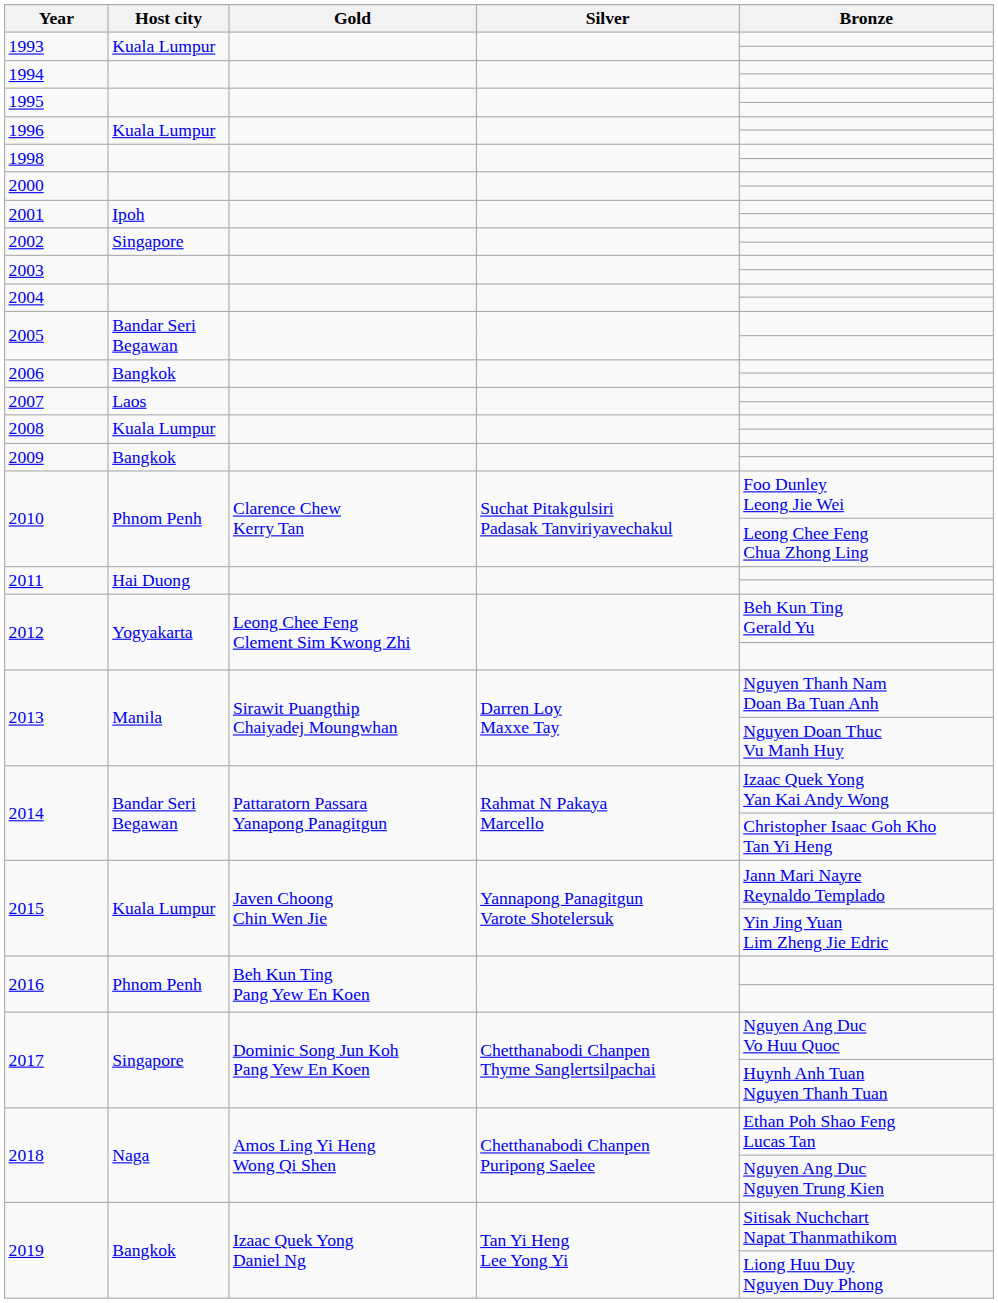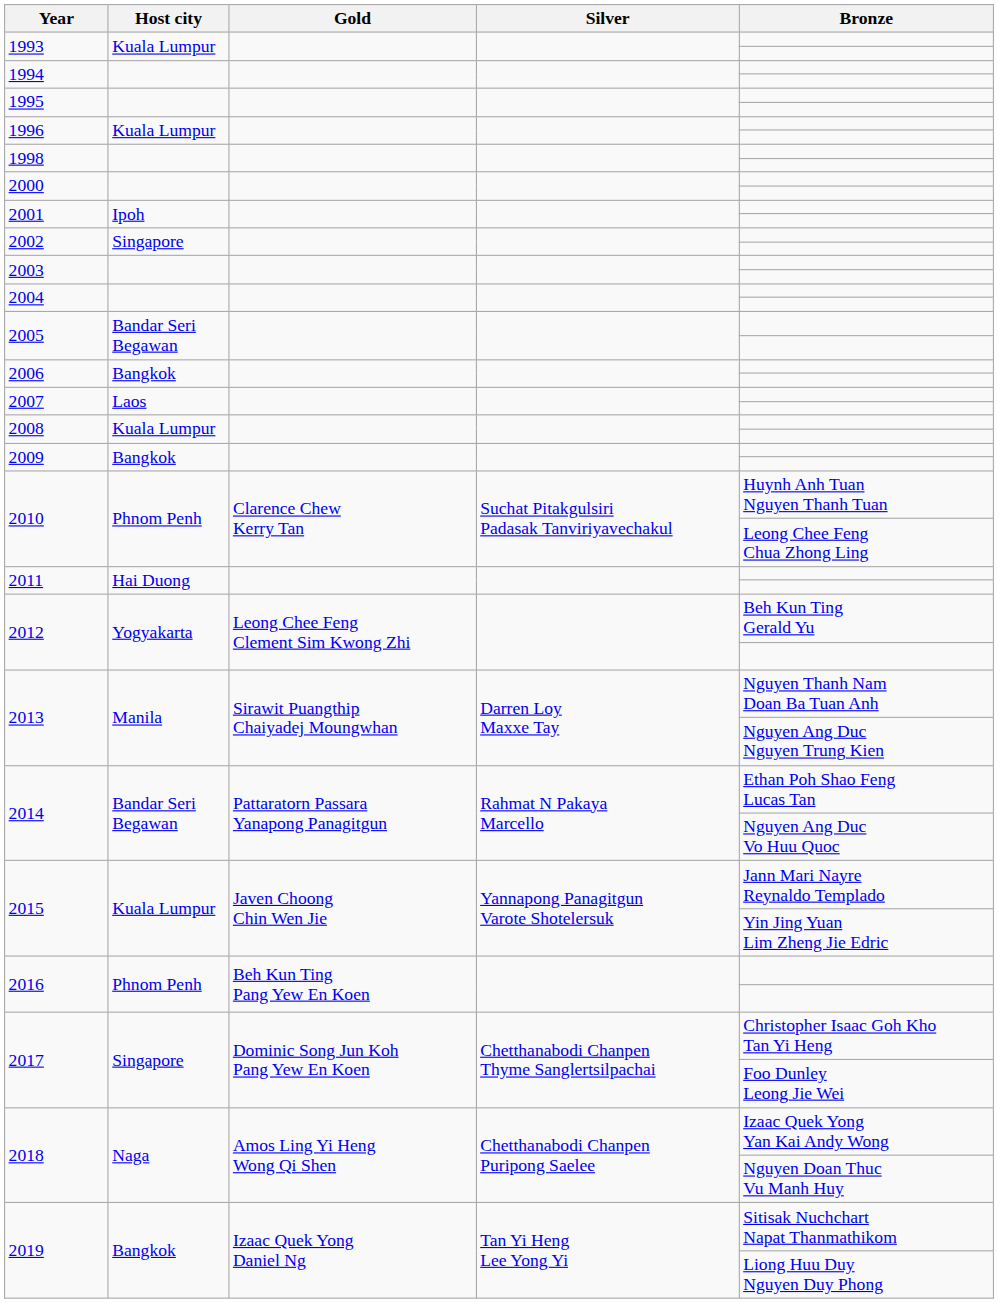(794, 494) Foo Dunley Leong Jie Wei -> (815, 494) Huynh Anh Tuan Nguyen Thanh Tuan
(812, 741) Nguyen Doan Thuc Vu Manh Huy -> (814, 741) Nguyen Ang Duc Nguyen Trung Kien
(816, 789) Izaac Quek Yong Yan Kai Andy Wong -> (819, 789) Ethan Poh Shao Feng Lucas Tan
(840, 836) Christopher Isaac Goh Kho Tan Yi Heng -> (805, 836) Nguyen Ang Duc Vo Huu Quoc
(805, 1035) Nguyen Ang Duc Vo Huu Quoc -> (840, 1035) Christopher Isaac Goh Kho Tan Yi Heng
(815, 1083) Huynh Anh Tuan Nguyen Thanh Tuan -> (794, 1083) Foo Dunley Leong Jie Wei
(819, 1131) Ethan Poh Shao Feng Lucas Tan -> (816, 1131) Izaac Quek Yong Yan Kai Andy Wong
(814, 1178) Nguyen Ang Duc Nguyen Trung Kien -> (812, 1178) Nguyen Doan Thuc Vu Manh Huy
